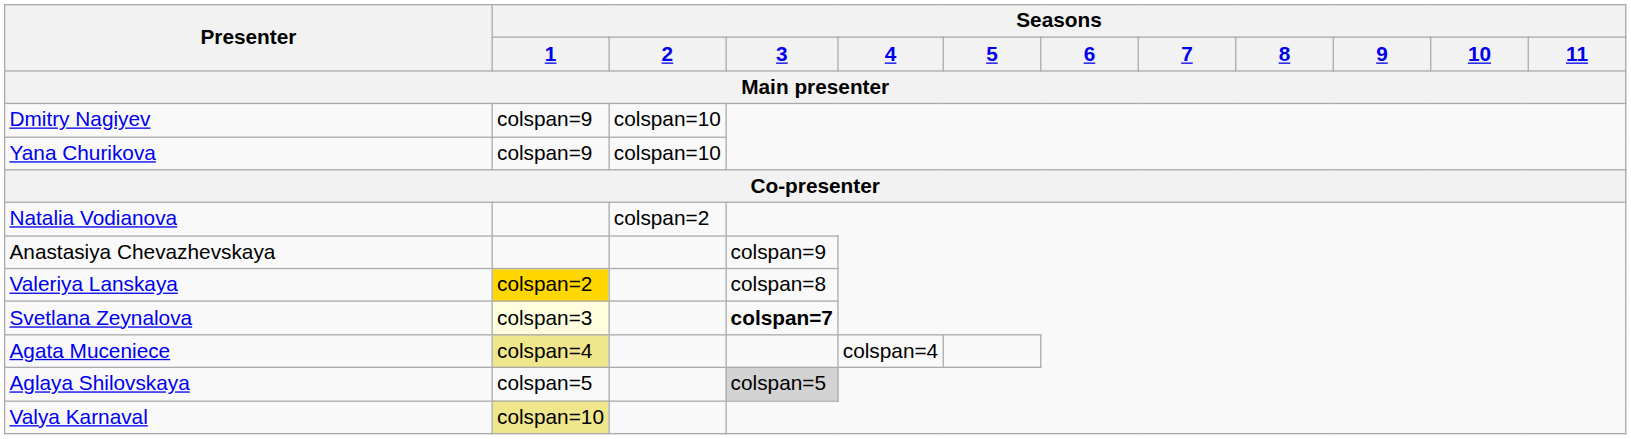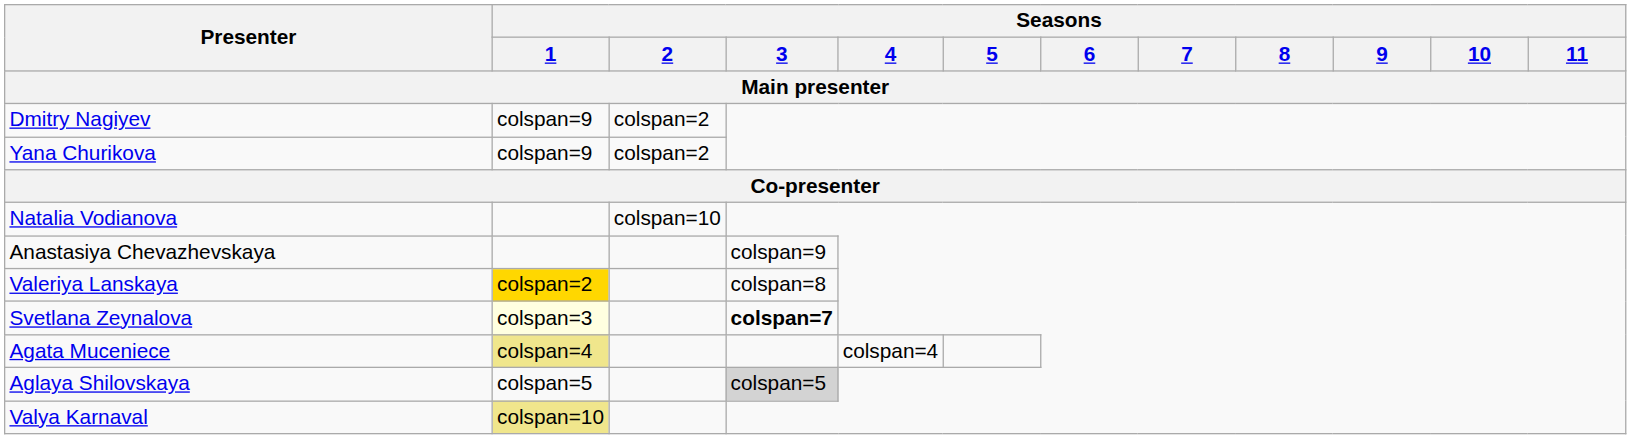(667, 119) colspan=10 -> (662, 119) colspan=2
(667, 152) colspan=10 -> (662, 152) colspan=2
(662, 218) colspan=2 -> (667, 218) colspan=10
